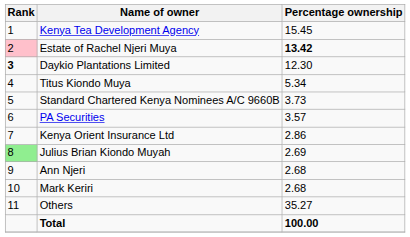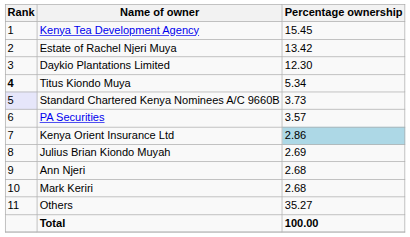(11, 48) pink background -> (11, 48) no background
(299, 48) bold -> (299, 48) normal
(11, 65) bold -> (11, 65) normal
(11, 83) normal -> (11, 83) bold
(11, 100) no background -> (11, 100) lavender background
(295, 135) no background -> (295, 135) lightblue background
(11, 153) lightgreen background -> (11, 153) no background
